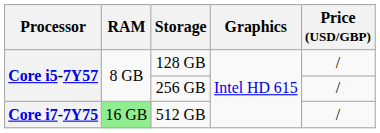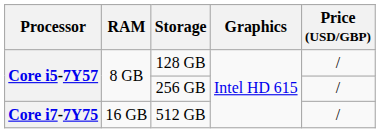(126, 115) lightgreen background -> (126, 115) no background
